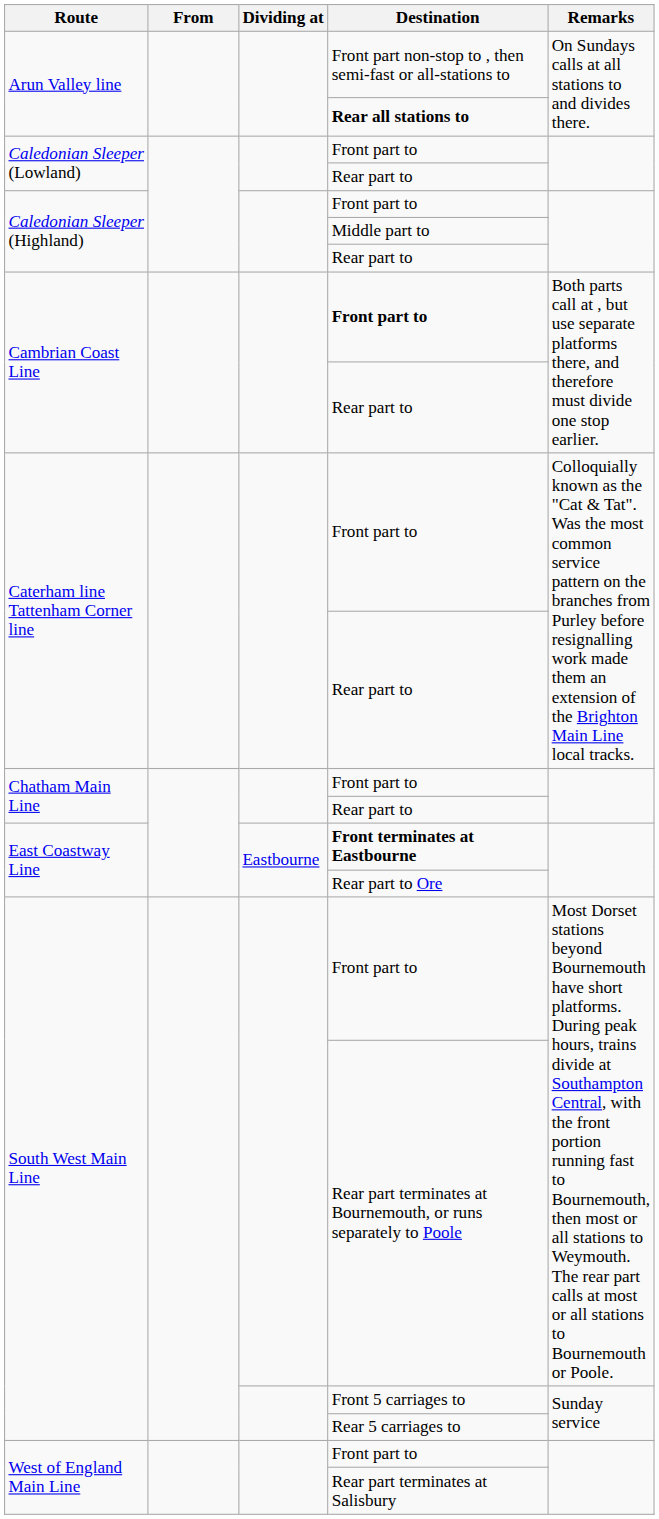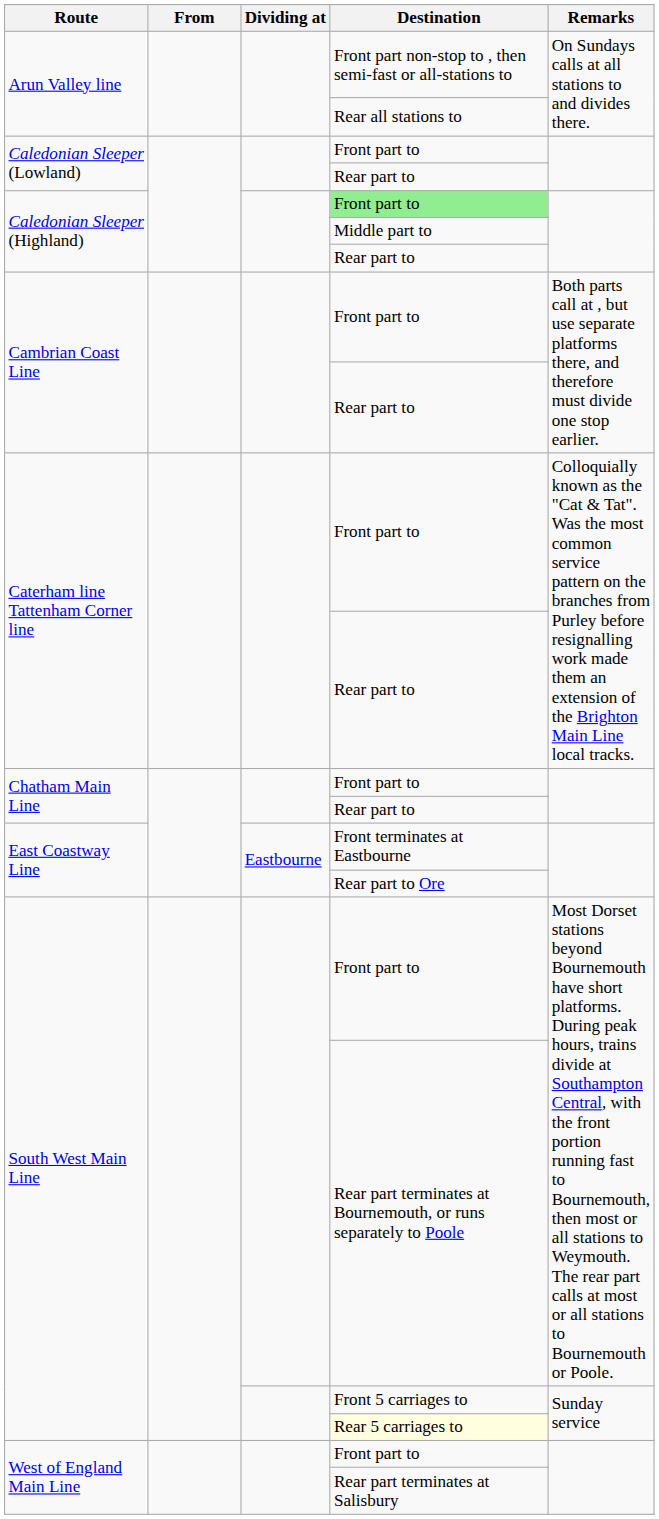(402, 116) bold -> (400, 116) normal
(374, 203) no background -> (377, 203) lightgreen background
(380, 316) bold -> (377, 316) normal
(403, 846) bold -> (399, 846) normal
(396, 1426) no background -> (398, 1426) lightyellow background
